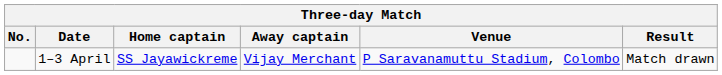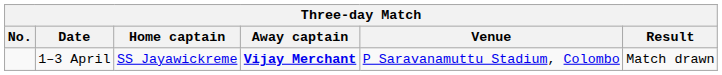(300, 59) normal -> (300, 59) bold
